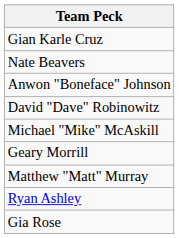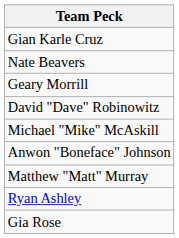(89, 84) Anwon "Boneface" Johnson -> (48, 84) Geary Morrill
(48, 153) Geary Morrill -> (89, 153) Anwon "Boneface" Johnson
